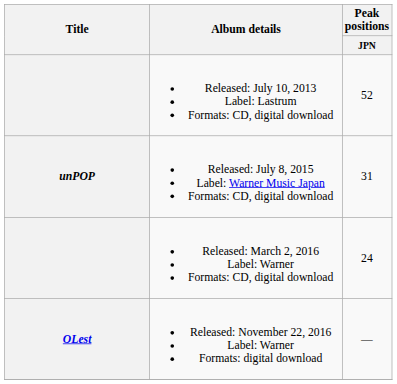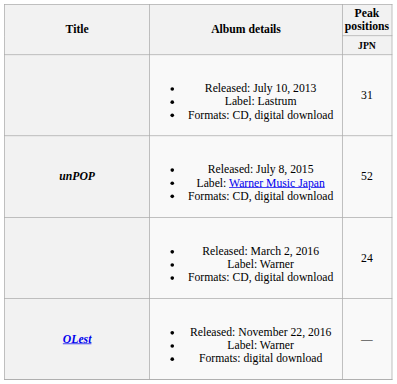(367, 95) 52 -> (367, 95) 31
(367, 176) 31 -> (367, 176) 52
